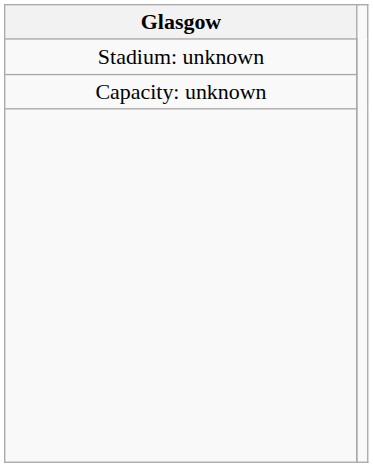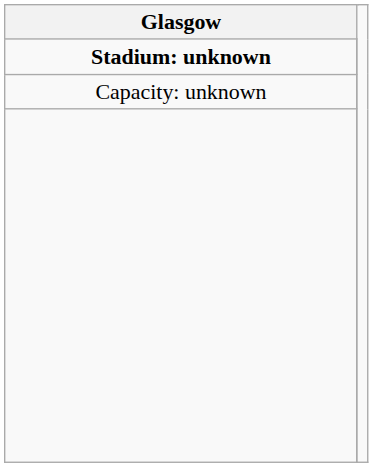(181, 56) normal -> (181, 56) bold
